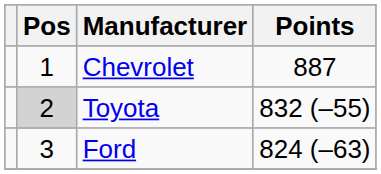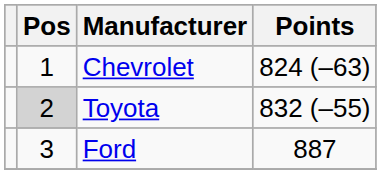(315, 67) 887 -> (315, 67) 824 (–63)
(315, 149) 824 (–63) -> (315, 149) 887
